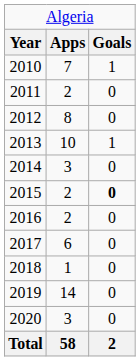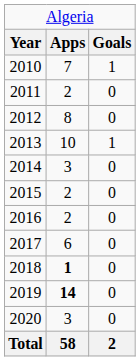(112, 192) bold -> (112, 192) normal
(68, 268) normal -> (68, 268) bold
(68, 293) normal -> (68, 293) bold
